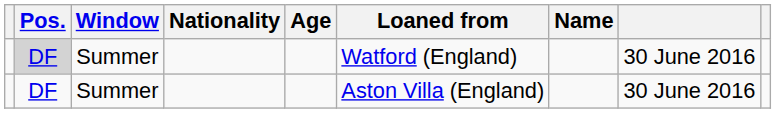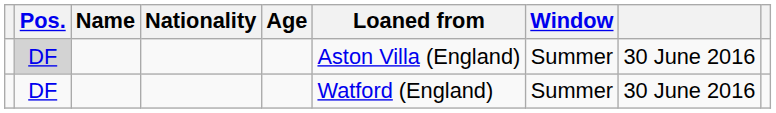columns swapped: (584, 21) <-> (117, 21)
(429, 56) Watford (England) -> (419, 56) Aston Villa (England)
(443, 90) Aston Villa (England) -> (405, 90) Watford (England)
